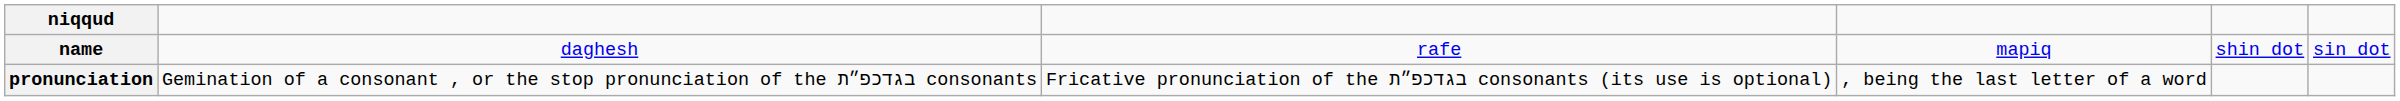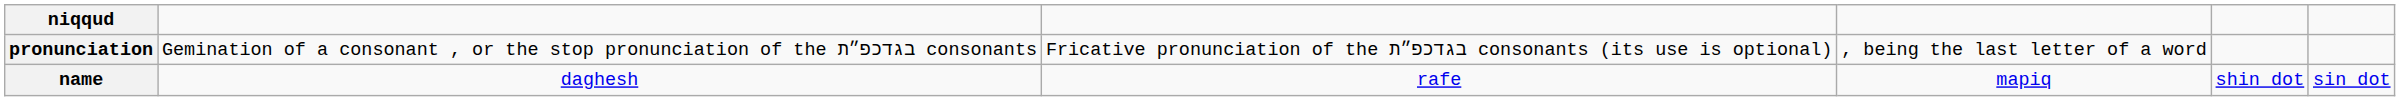rows swapped: (81, 50) <-> (81, 80)
